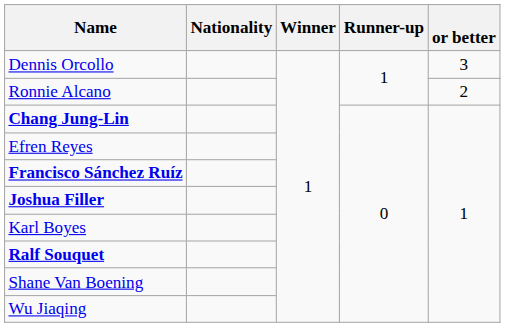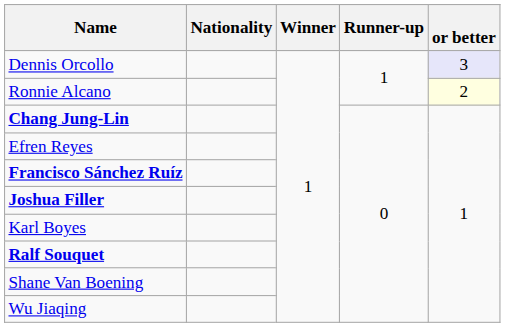(464, 64) no background -> (464, 64) lavender background
(464, 91) no background -> (464, 91) lightyellow background
